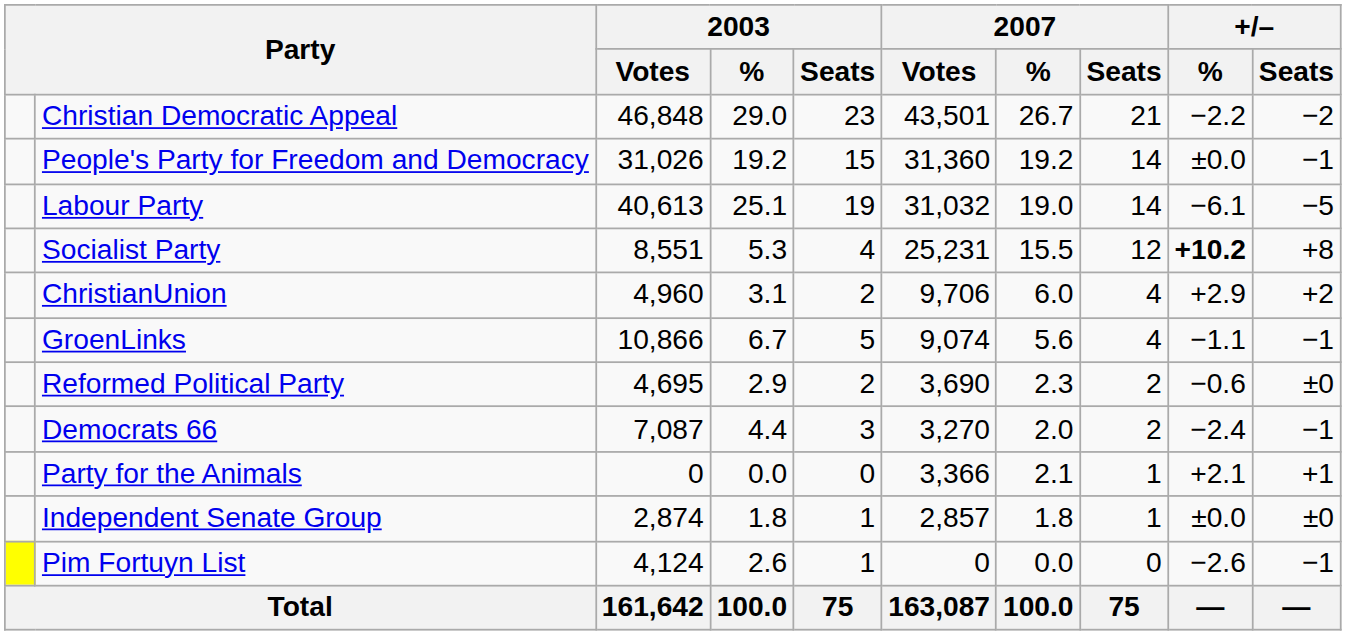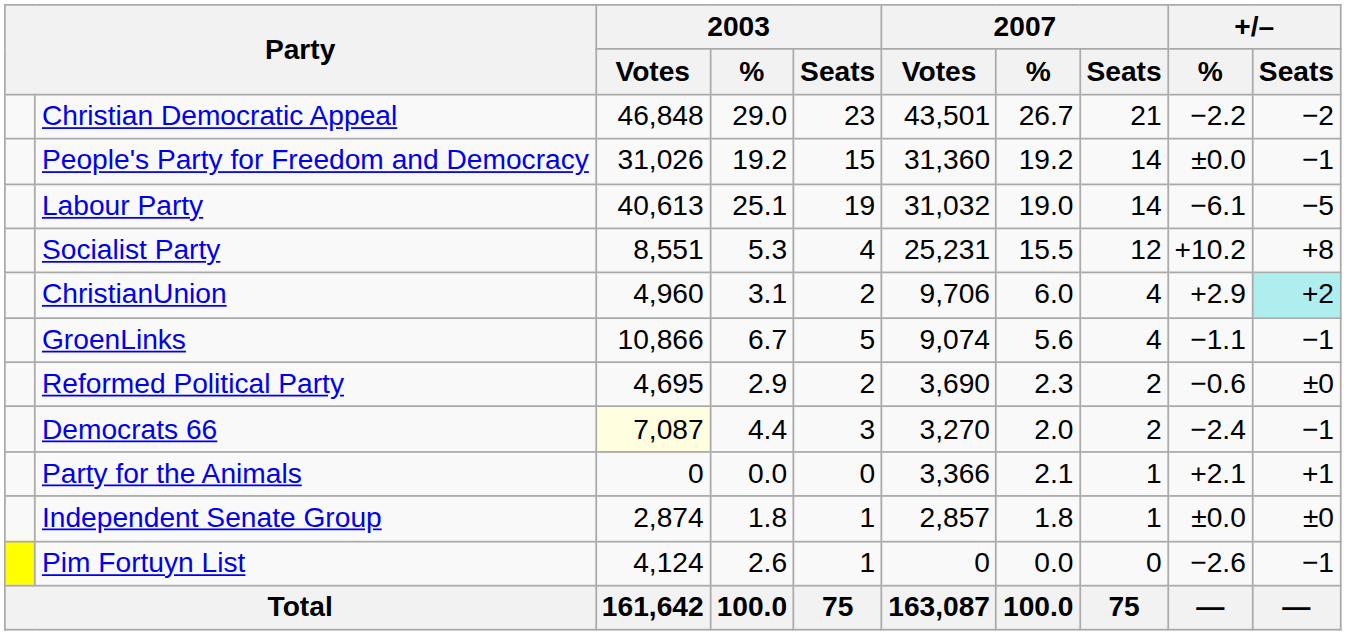(1210, 250) bold -> (1210, 250) normal
(1318, 294) no background -> (1318, 294) paleturquoise background
(668, 428) no background -> (668, 428) lightyellow background
